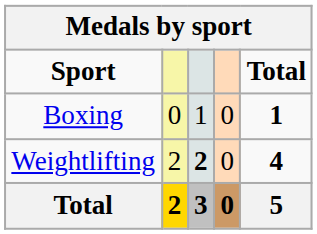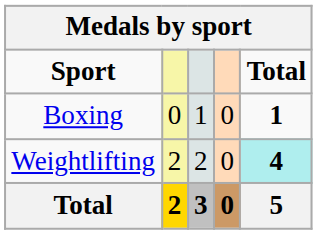(201, 160) bold -> (201, 160) normal
(276, 160) no background -> (276, 160) paleturquoise background
